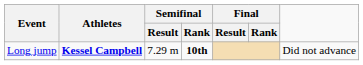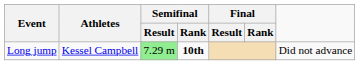(102, 51) bold -> (100, 51) normal
(163, 51) no background -> (159, 51) lightgreen background
